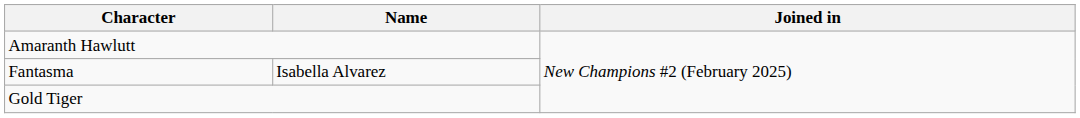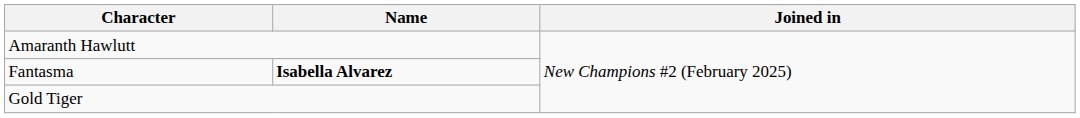(331, 71) normal -> (334, 71) bold
